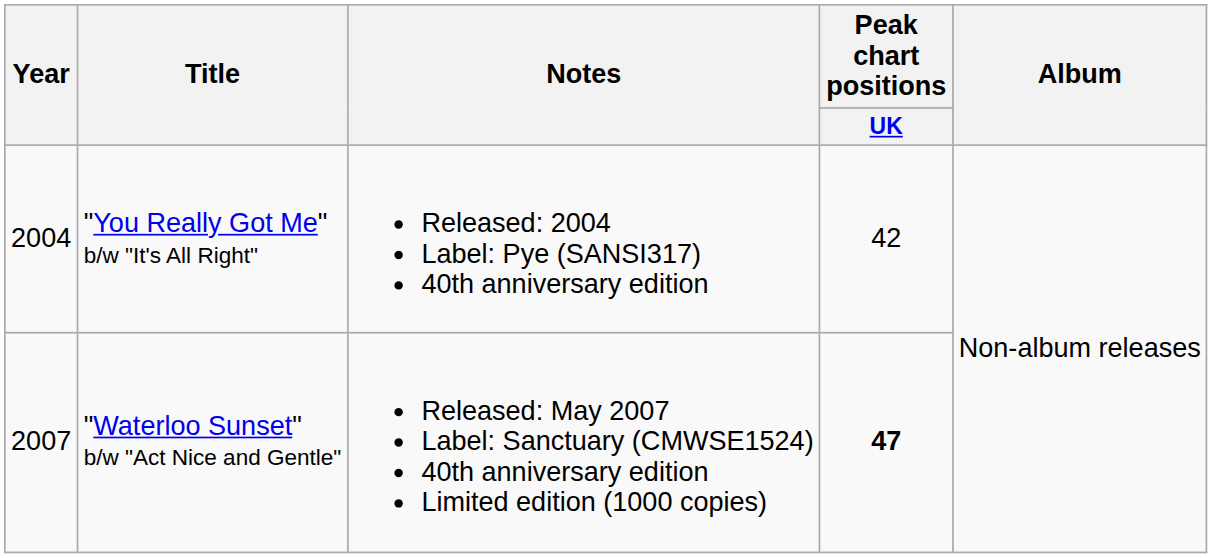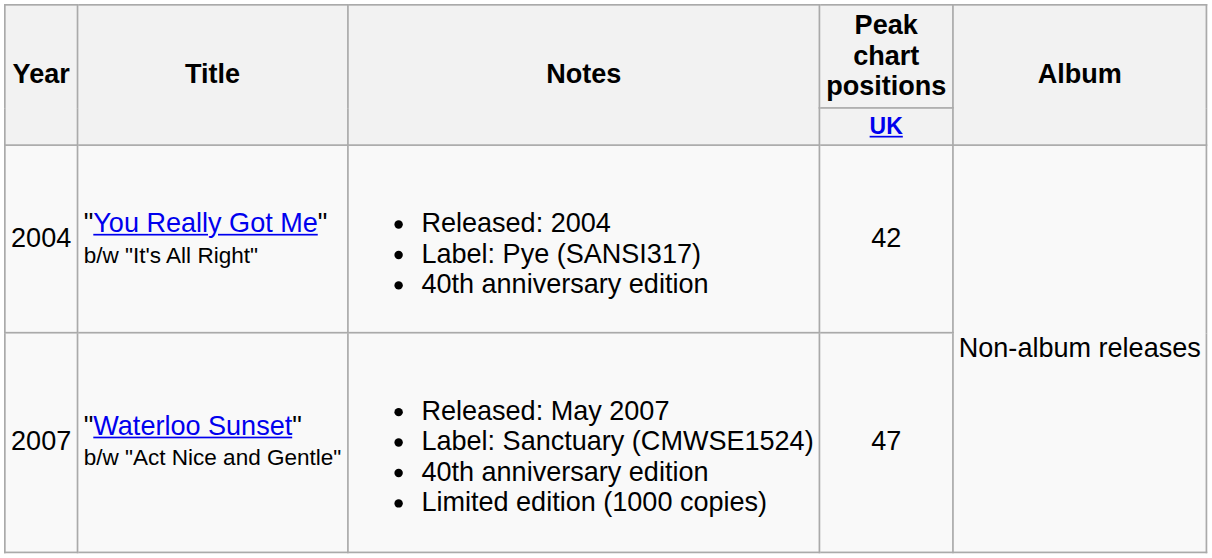(886, 441) bold -> (886, 441) normal
